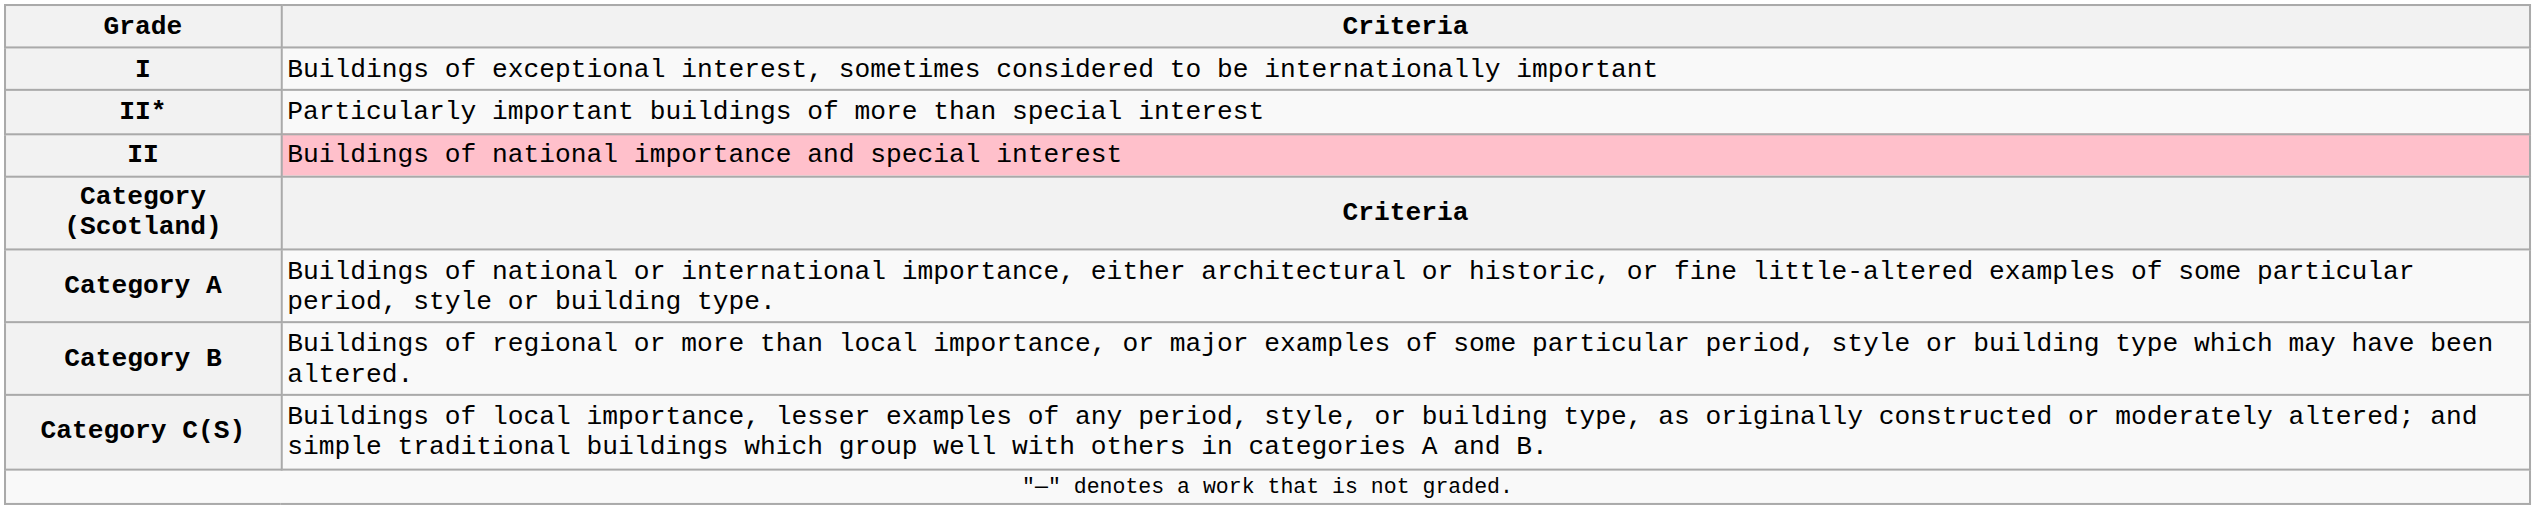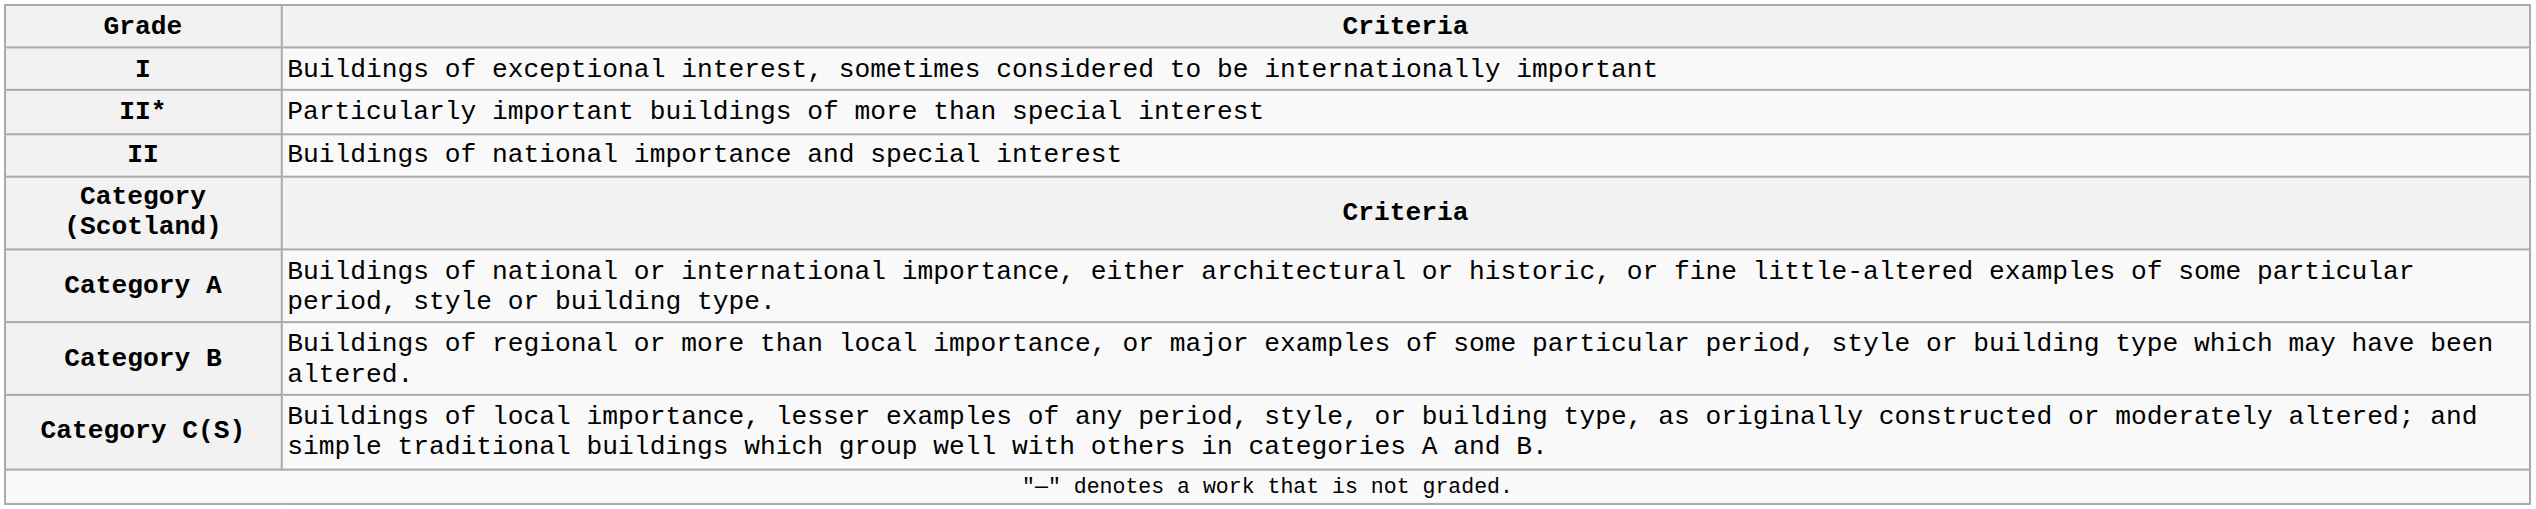(705, 155) pink background -> (705, 155) no background
